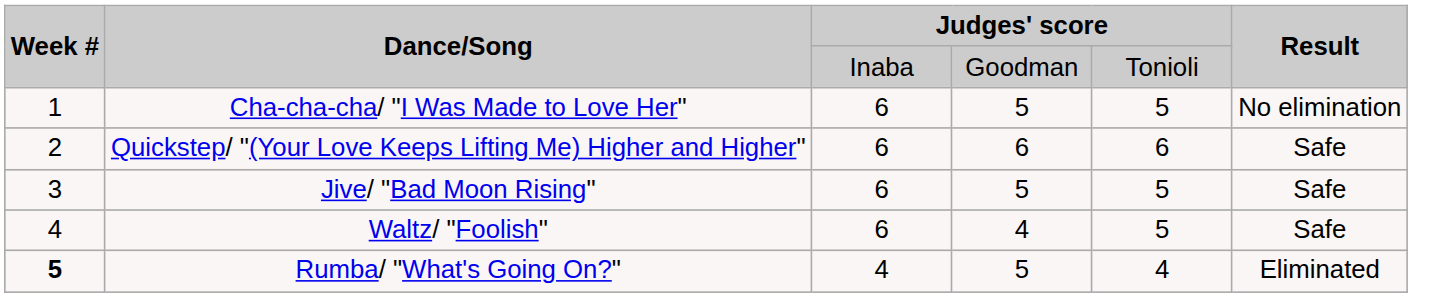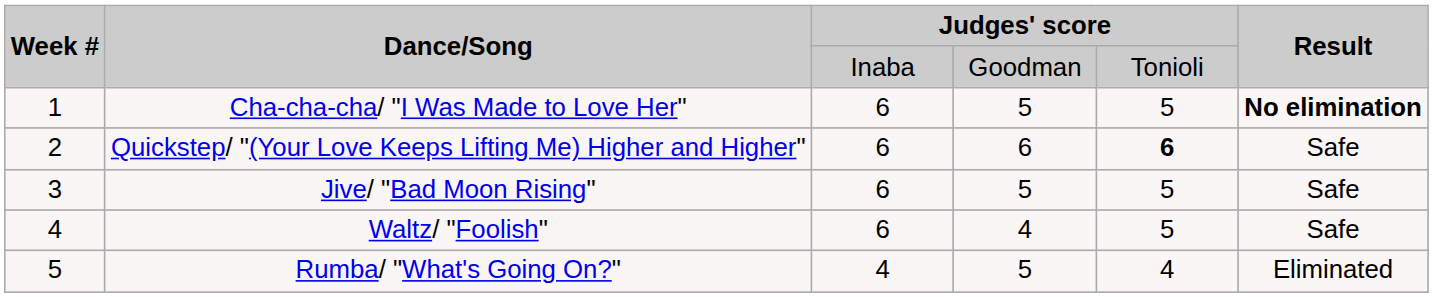(1320, 107) normal -> (1333, 107) bold
(1162, 148) normal -> (1167, 148) bold
(55, 270) bold -> (55, 270) normal
